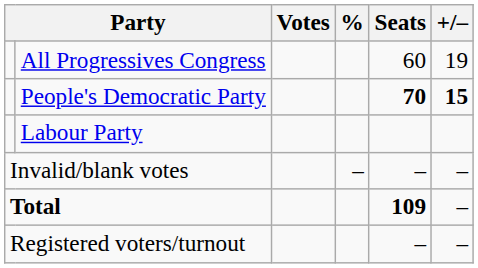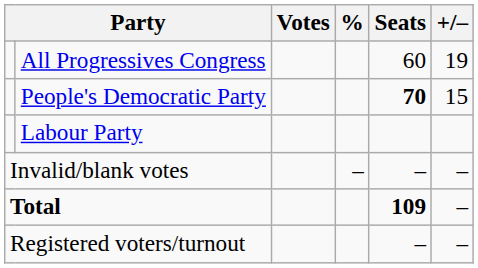(456, 96) bold -> (456, 96) normal
